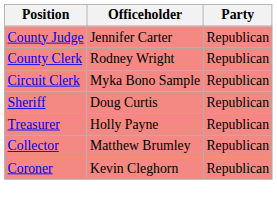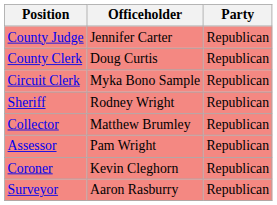(132, 59) Rodney Wright -> (124, 59) Doug Curtis
(124, 102) Doug Curtis -> (132, 102) Rodney Wright
- row: (34, 124)
+ row: (32, 146)
+ row: (33, 189)
